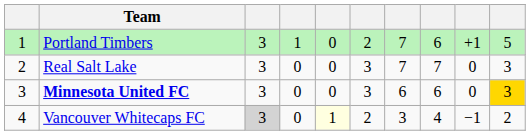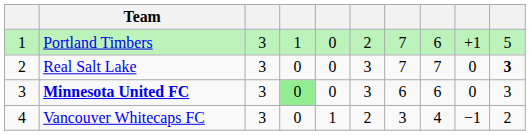(507, 67) normal -> (507, 67) bold
(297, 92) no background -> (297, 92) lightgreen background
(507, 92) gold background -> (507, 92) no background
(262, 117) lightgrey background -> (262, 117) no background
(332, 117) lightyellow background -> (332, 117) no background
